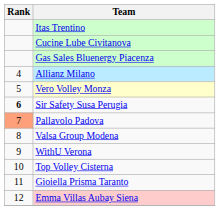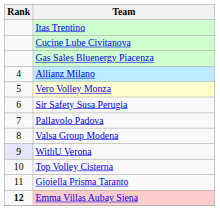(19, 105) bold -> (19, 105) normal
(19, 120) lightsalmon background -> (19, 120) no background
(19, 151) no background -> (19, 151) lavender background
(19, 197) normal -> (19, 197) bold
